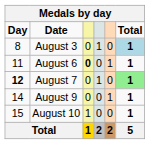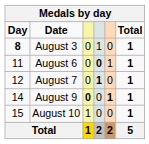(18, 47) normal -> (18, 47) bold
(130, 47) lightblue background -> (130, 47) no background
(88, 64) bold -> (88, 64) normal
(99, 64) normal -> (99, 64) bold
(18, 80) bold -> (18, 80) normal
(99, 80) normal -> (99, 80) bold
(130, 80) lightgreen background -> (130, 80) no background
(88, 97) normal -> (88, 97) bold
(110, 97) normal -> (110, 97) bold
